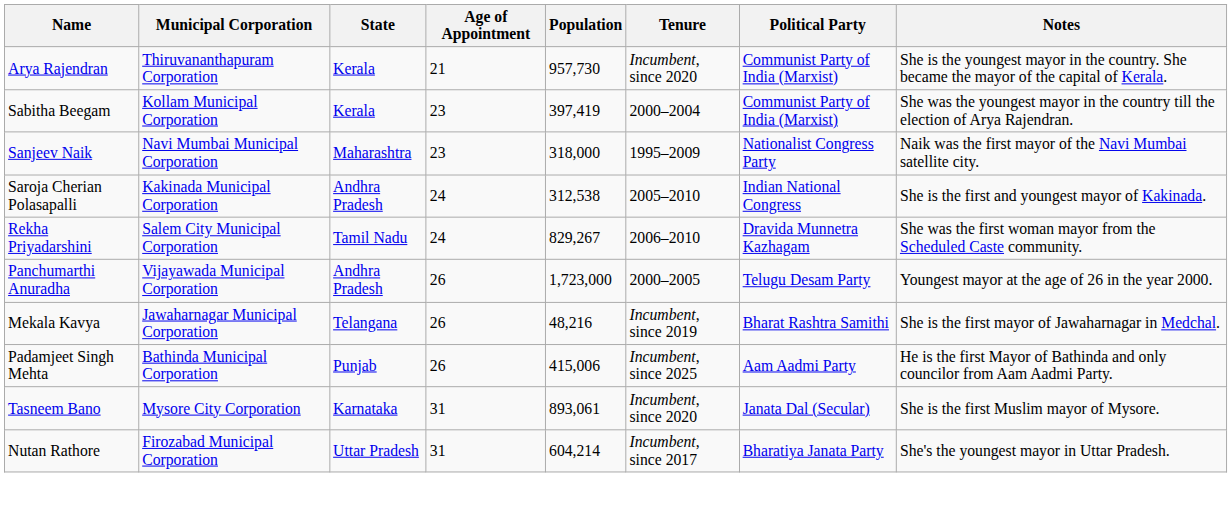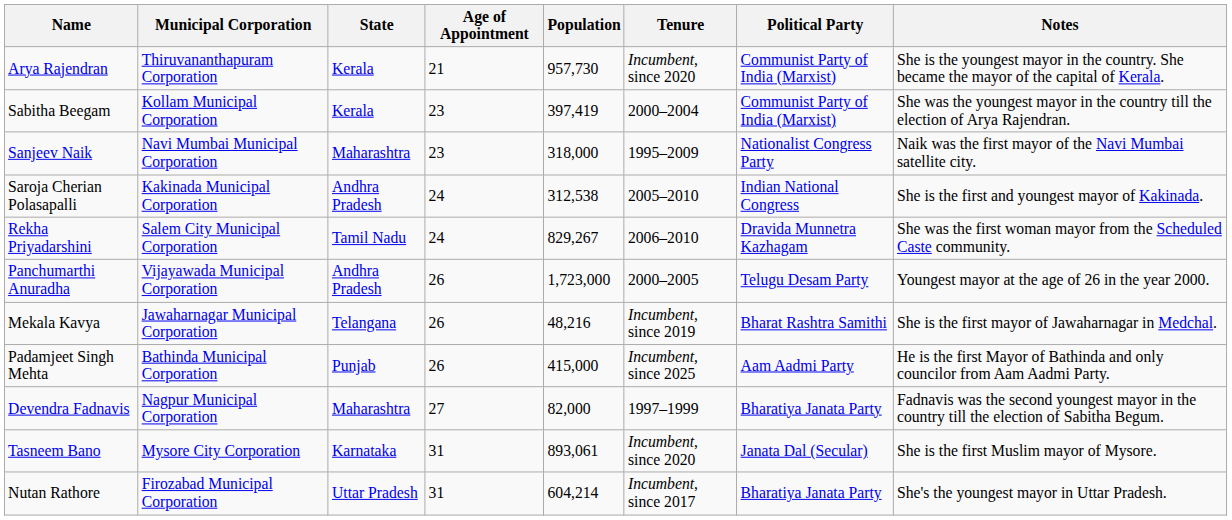(575, 365) 415,006 -> (573, 365) 415,000
+ row: (69, 408)
